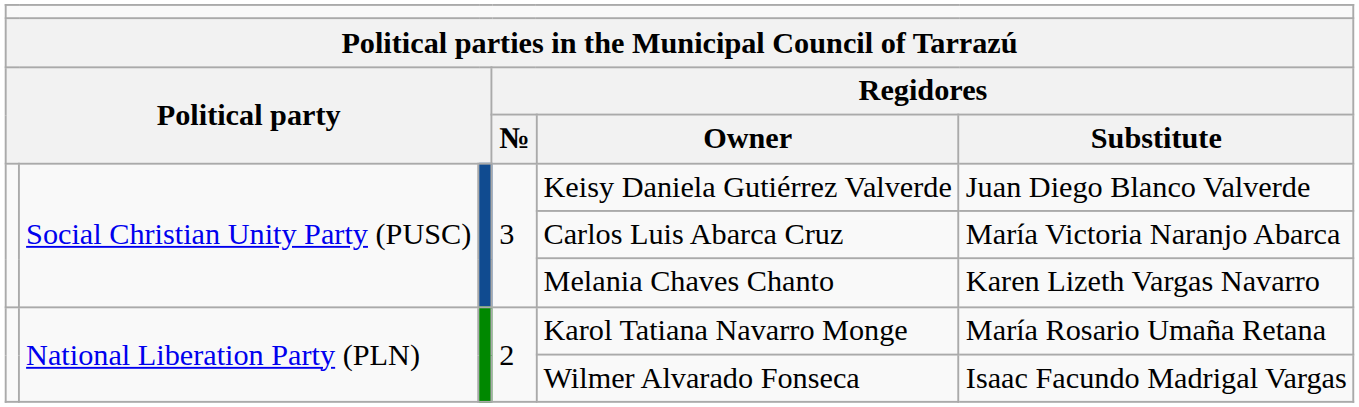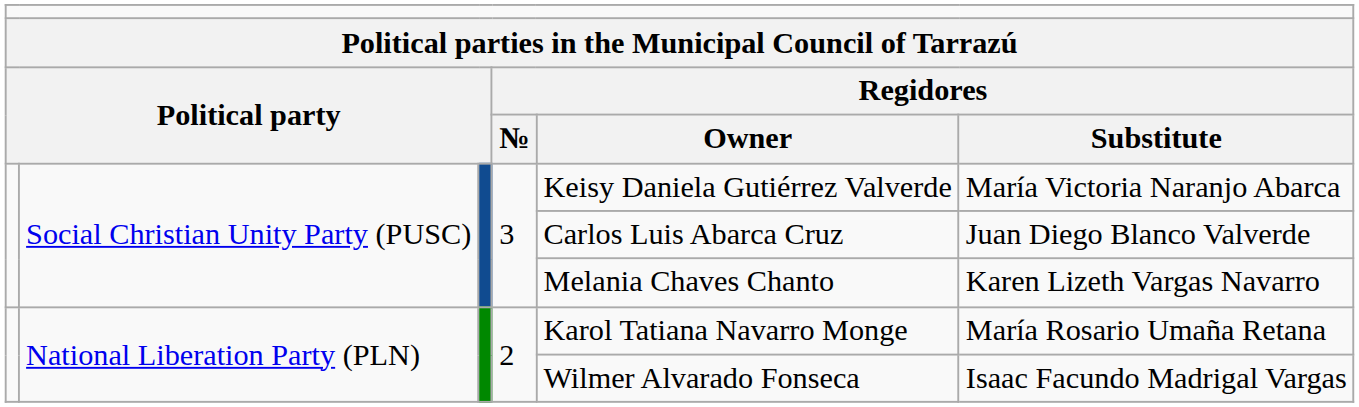(1138, 186) Juan Diego Blanco Valverde -> (1153, 186) María Victoria Naranjo Abarca
(1153, 234) María Victoria Naranjo Abarca -> (1138, 234) Juan Diego Blanco Valverde
